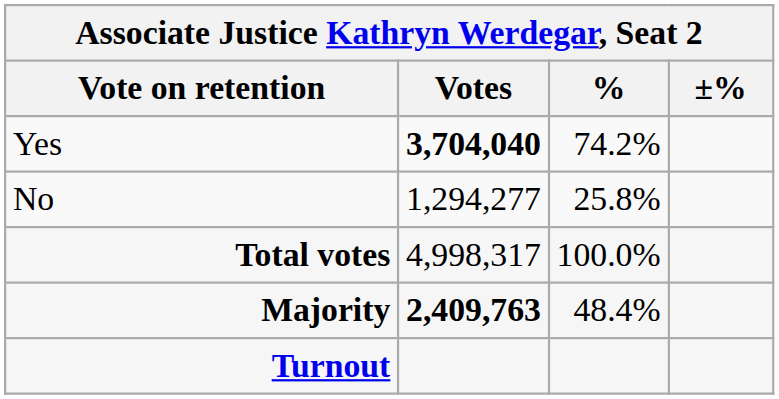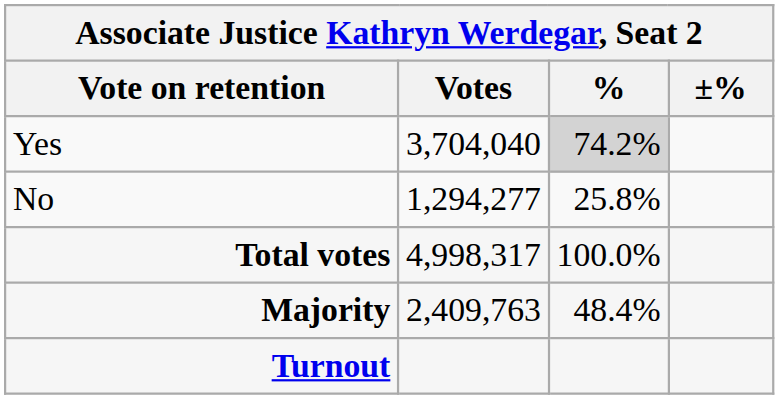(473, 143) bold -> (473, 143) normal
(617, 143) no background -> (617, 143) lightgrey background
(473, 310) bold -> (473, 310) normal
